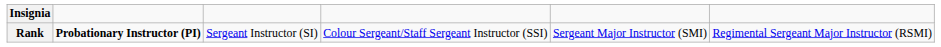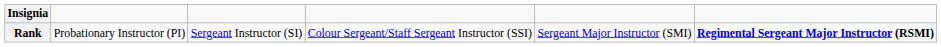(128, 32) bold -> (119, 32) normal
(822, 32) normal -> (815, 32) bold
